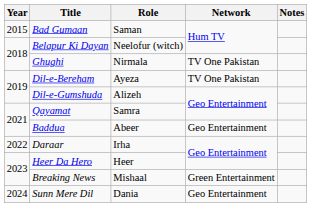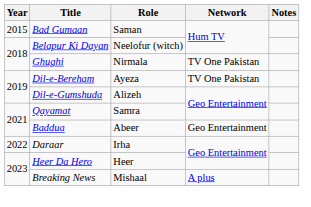(231, 177) Green Entertainment -> (201, 177) A plus
- row: (63, 194)
